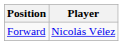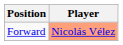(83, 31) no background -> (83, 31) lightsalmon background
